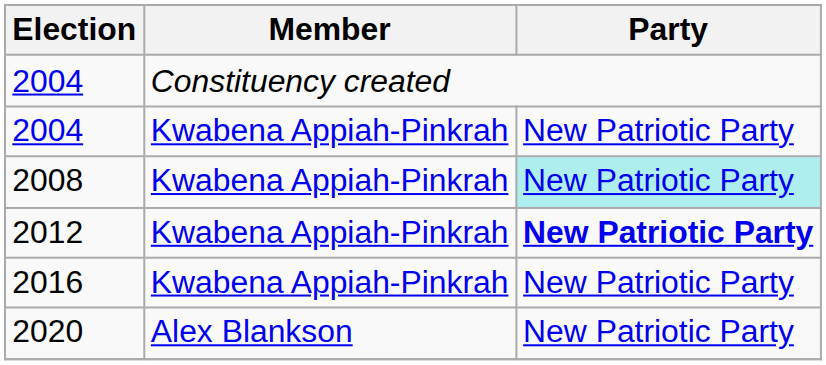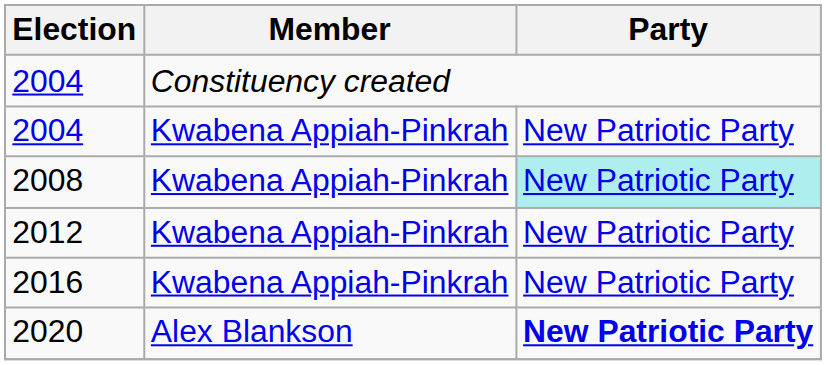(668, 231) bold -> (658, 231) normal
(658, 332) normal -> (668, 332) bold
